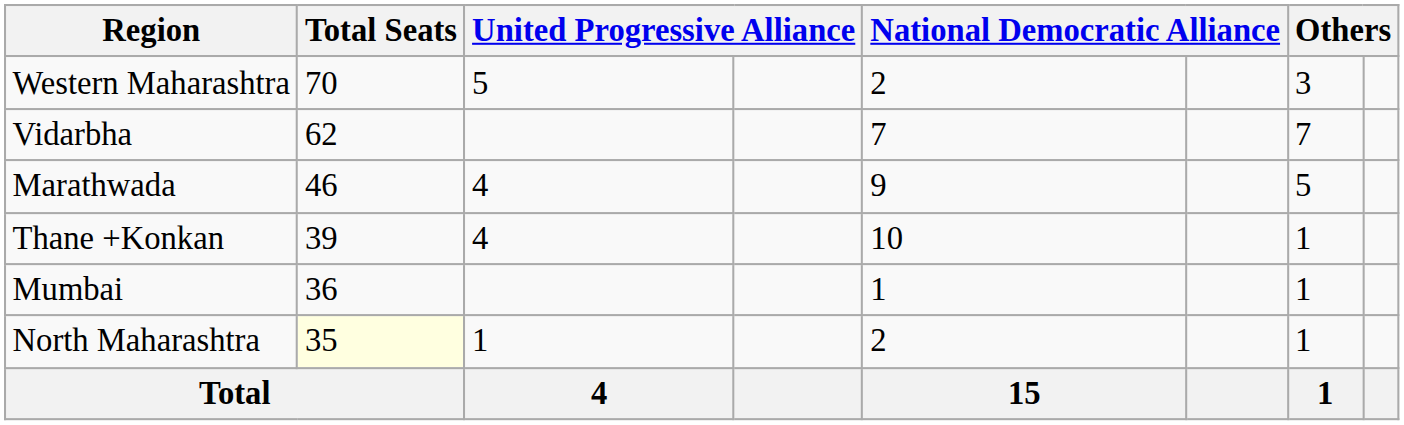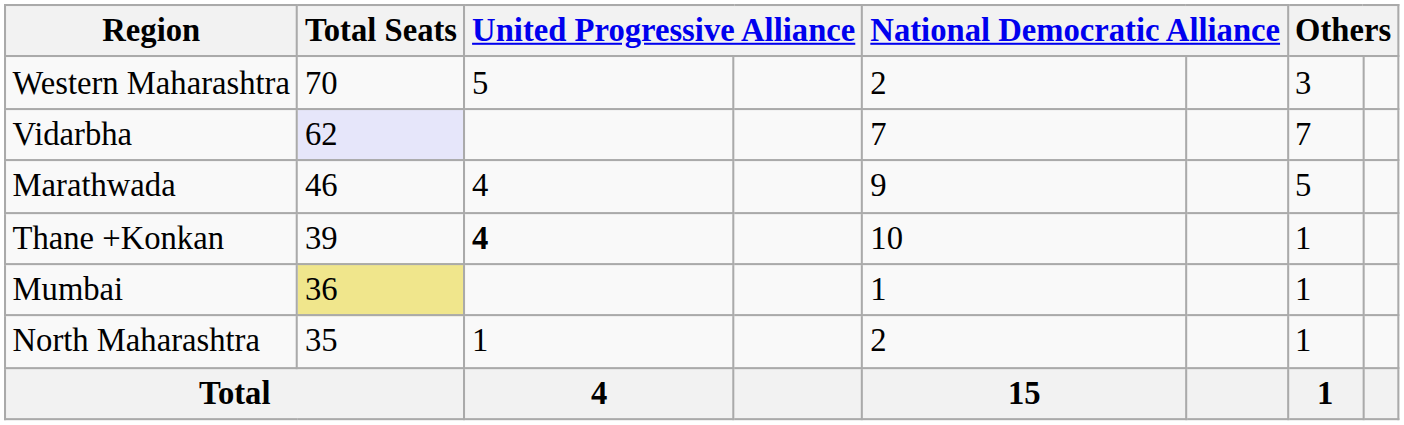(321, 133) no background -> (321, 133) lavender background
(480, 237) normal -> (480, 237) bold
(321, 289) no background -> (321, 289) khaki background
(321, 340) lightyellow background -> (321, 340) no background
